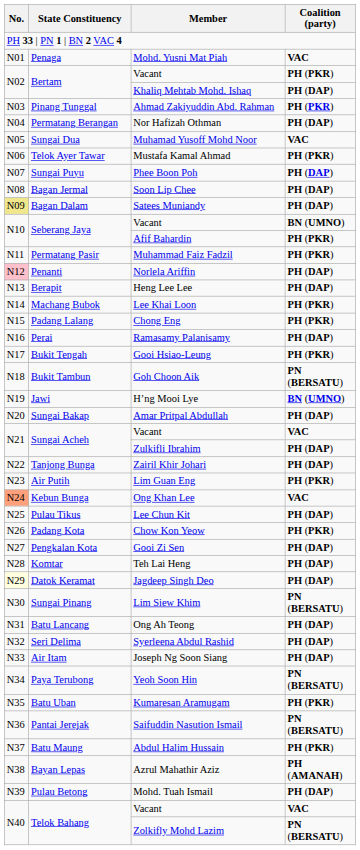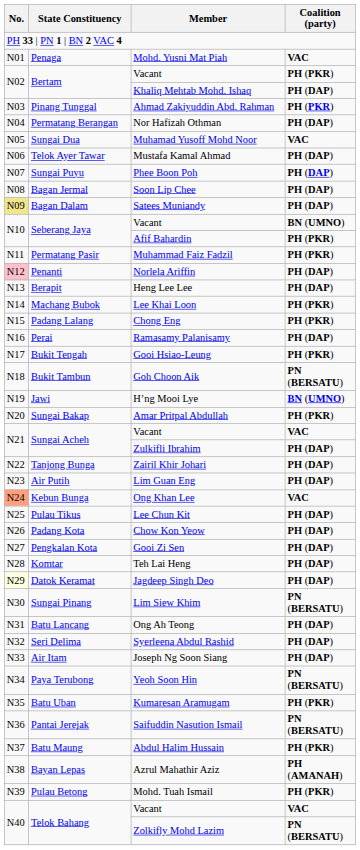(311, 156) PH (PKR) -> (310, 156) PH (DAP)
(310, 415) PH (DAP) -> (311, 415) PH (PKR)
(311, 481) PH (PKR) -> (310, 481) PH (DAP)
(311, 530) PH (PKR) -> (310, 530) PH (DAP)
(310, 792) PH (DAP) -> (311, 792) PH (PKR)
